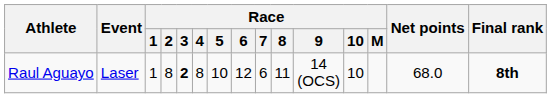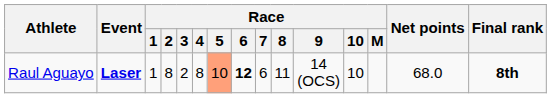(120, 73) normal -> (121, 73) bold
(184, 73) bold -> (184, 73) normal
(220, 73) no background -> (220, 73) lightsalmon background
(243, 73) normal -> (243, 73) bold
